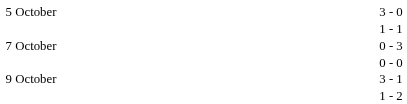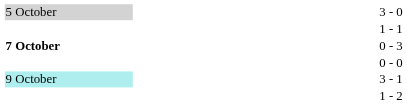(31, 12) no background -> (31, 12) lightgrey background
(31, 45) normal -> (33, 45) bold
(31, 79) no background -> (31, 79) paleturquoise background
